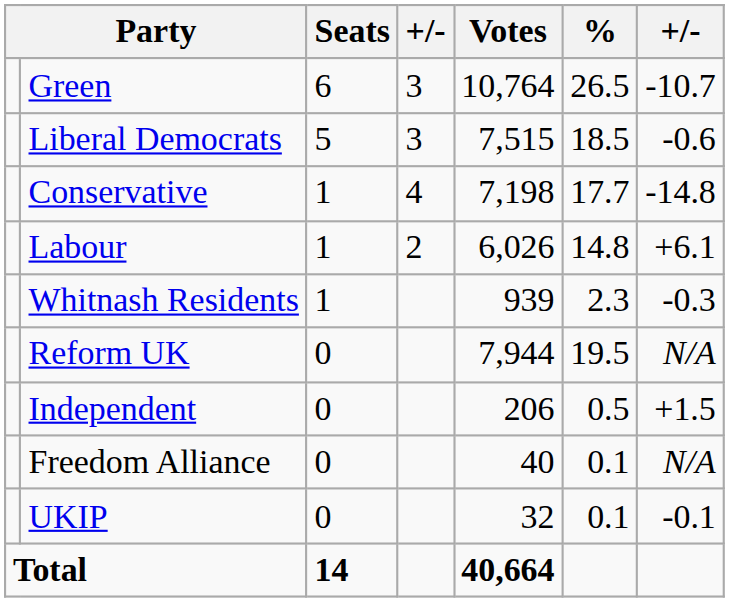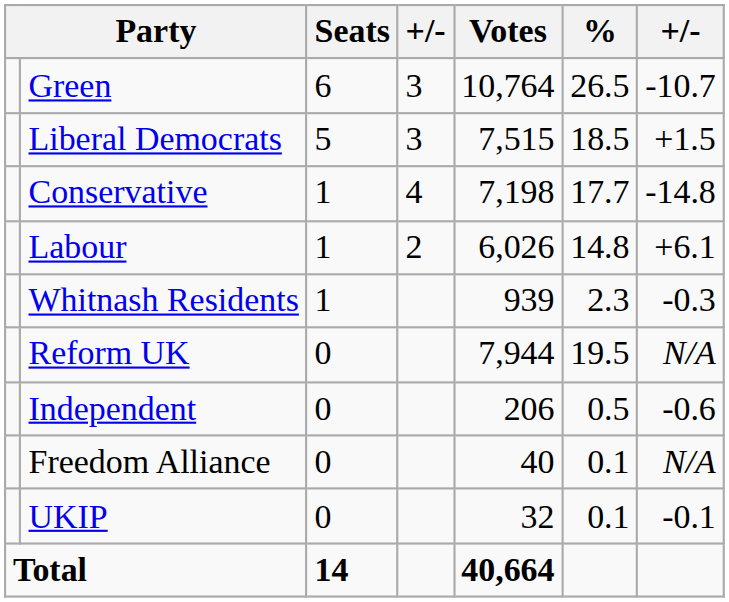(689, 138) -0.6 -> (685, 138) +1.5
(685, 407) +1.5 -> (689, 407) -0.6
